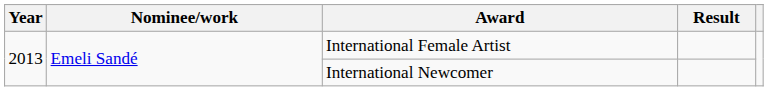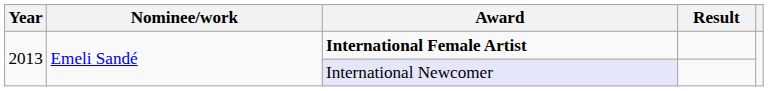(418, 45) normal -> (426, 45) bold
(409, 72) no background -> (409, 72) lavender background
